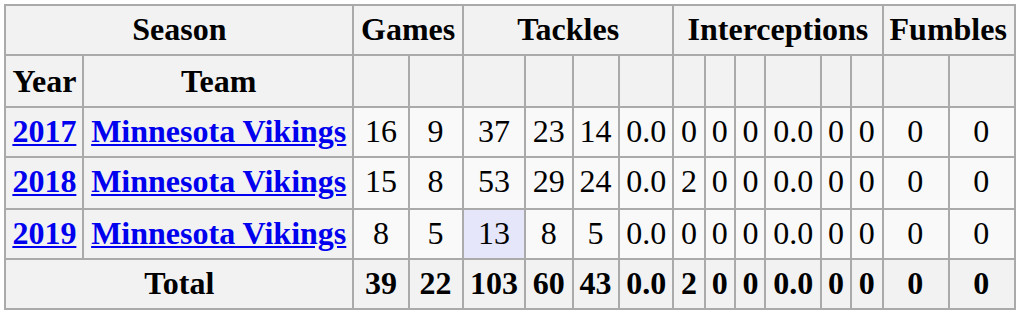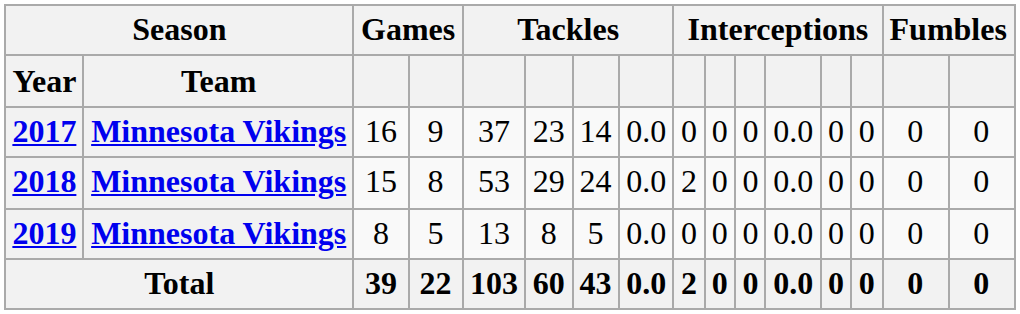(494, 232) lavender background -> (494, 232) no background
